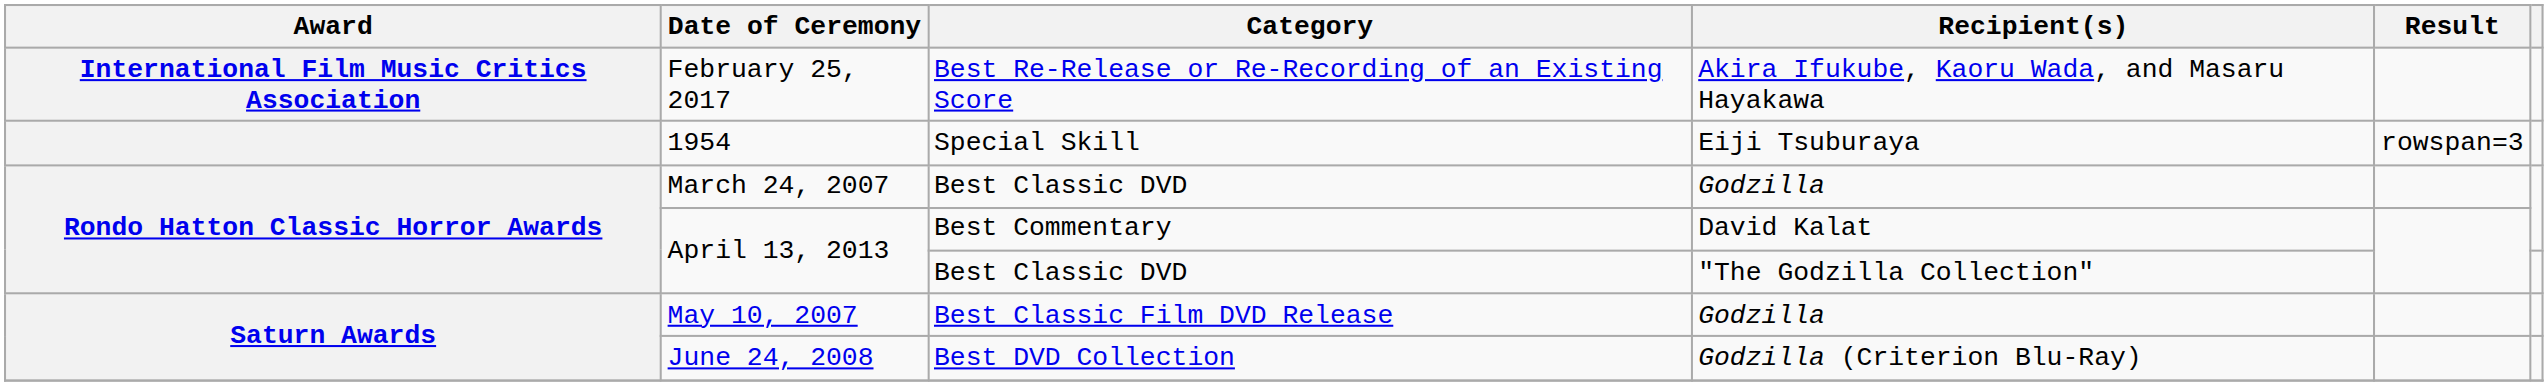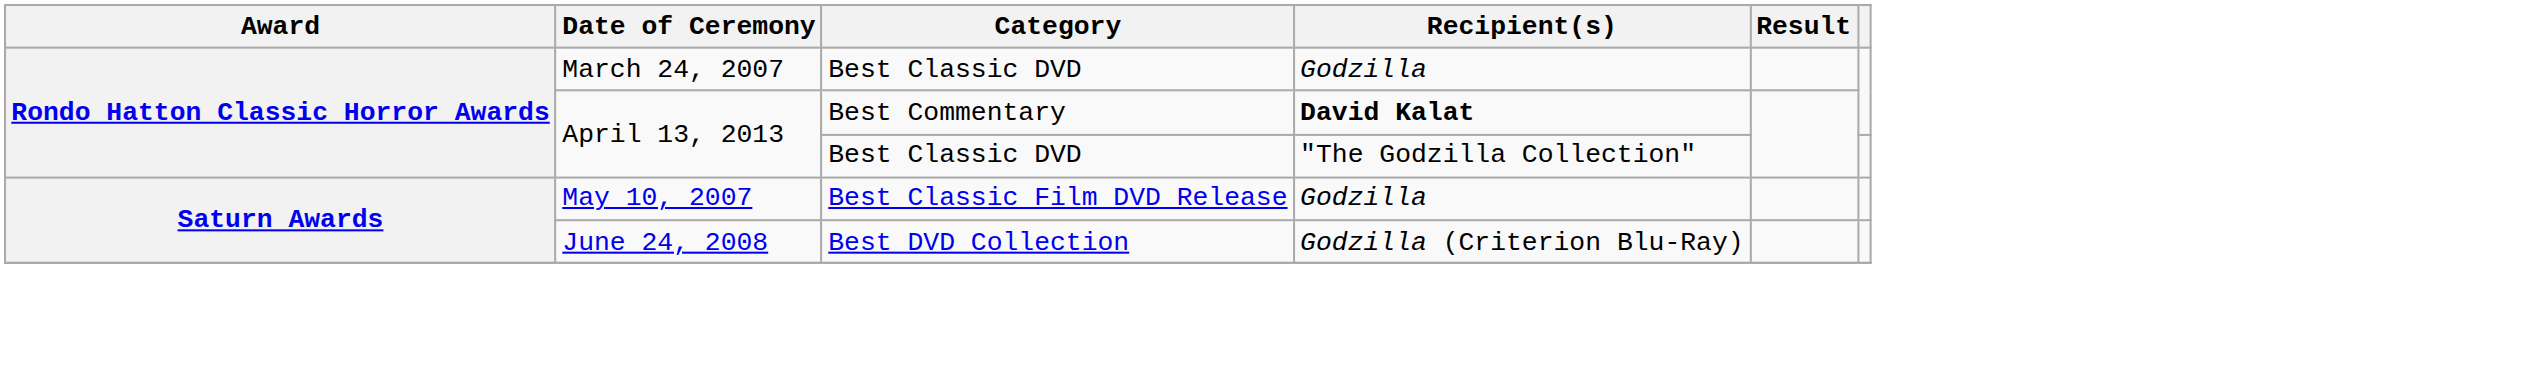- row: (763, 85)
- row: (699, 143)
(1785, 229) normal -> (1387, 113) bold
